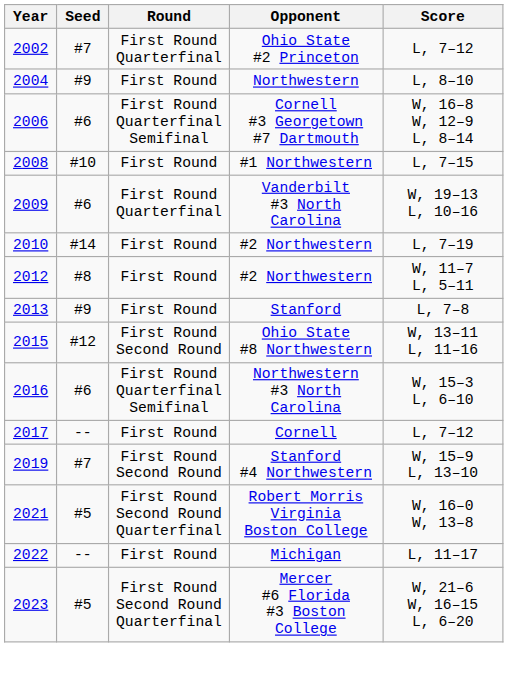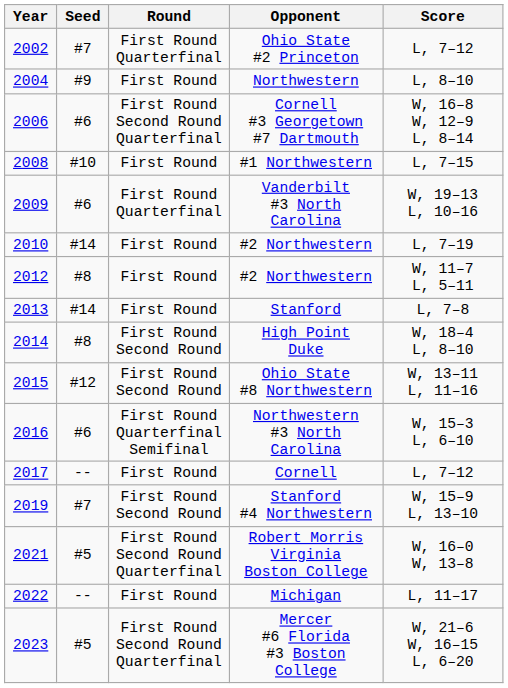(169, 122) First Round Quarterfinal Semifinal -> (169, 122) First Round Second Round Quarterfinal
(83, 310) #9 -> (83, 310) #14
+ row: (31, 342)
